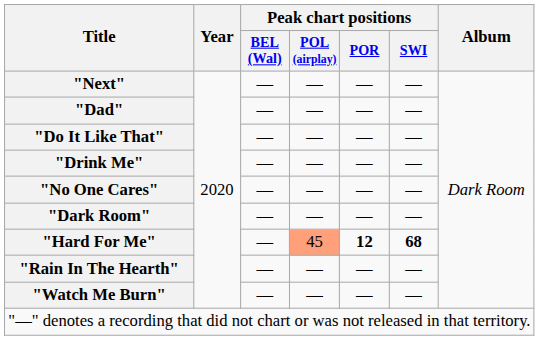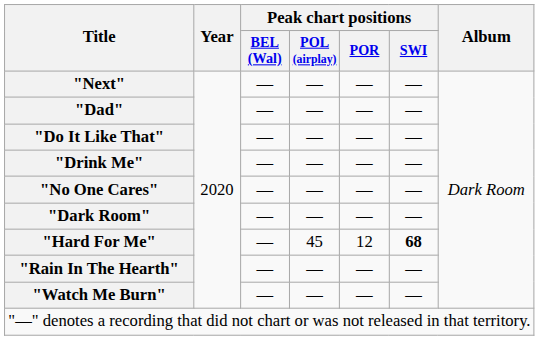(315, 242) lightsalmon background -> (315, 242) no background
(364, 242) bold -> (364, 242) normal
